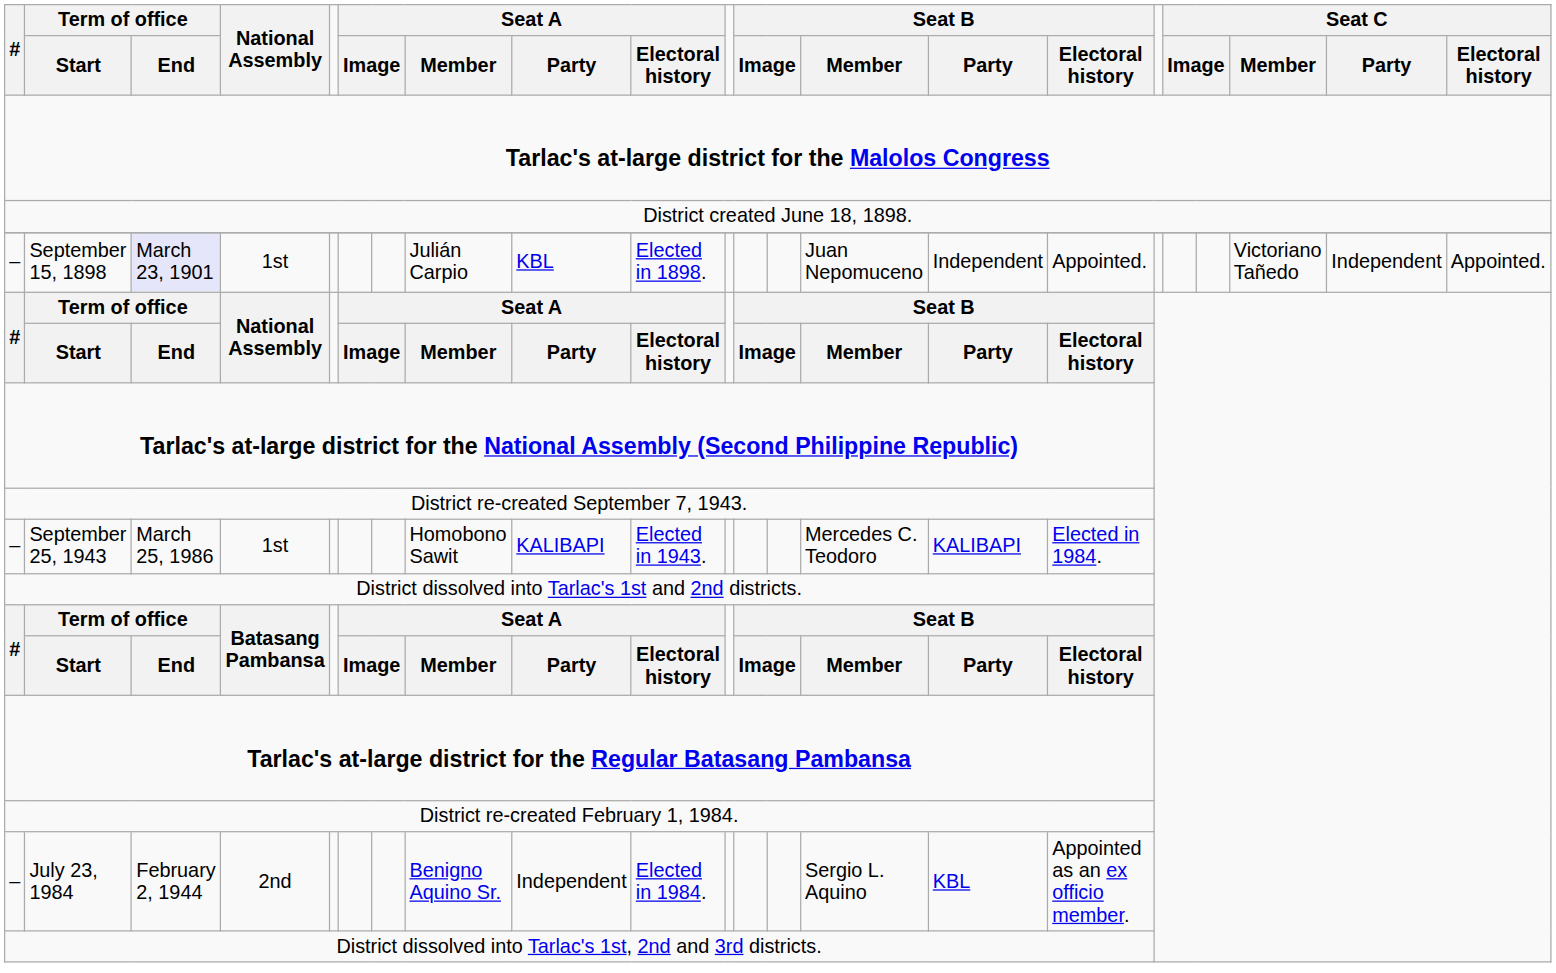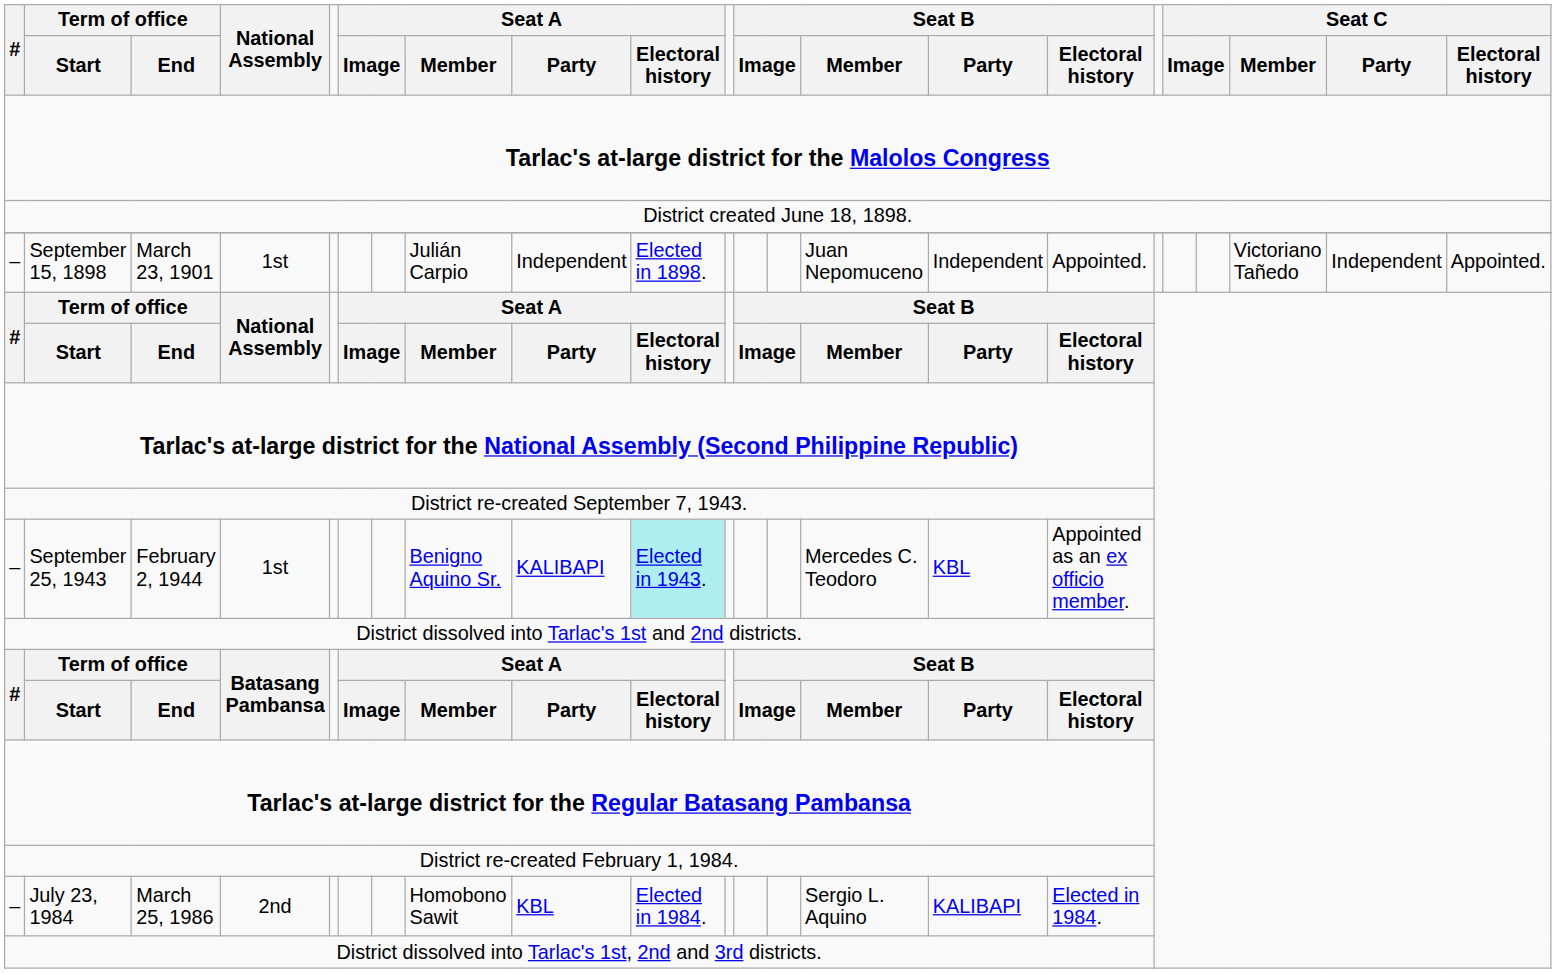(175, 261) lavender background -> (175, 261) no background
(535, 261) KBL -> (571, 261) Independent
(175, 546) March 25, 1986 -> (176, 568) February 2, 1944
(458, 546) Homobono Sawit -> (455, 568) Benigno Aquino Sr.
(671, 546) no background -> (671, 568) paleturquoise background
(977, 546) KALIBAPI -> (952, 568) KBL
(1096, 546) Elected in 1984. -> (1097, 568) Appointed as an ex officio member.
(176, 881) February 2, 1944 -> (175, 906) March 25, 1986
(455, 881) Benigno Aquino Sr. -> (458, 906) Homobono Sawit
(571, 881) Independent -> (535, 906) KBL
(952, 881) KBL -> (977, 906) KALIBAPI
(1097, 881) Appointed as an ex officio member. -> (1096, 906) Elected in 1984.
